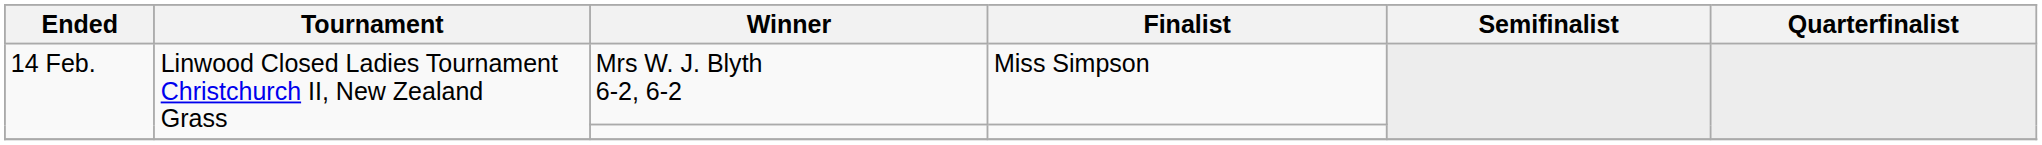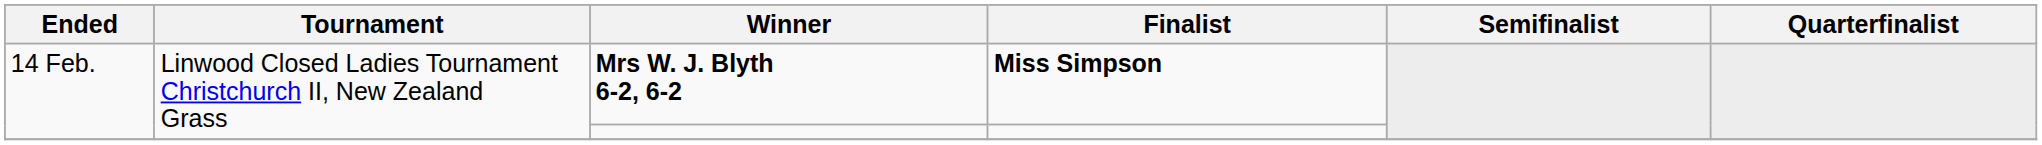(679, 77) normal -> (685, 77) bold
(1072, 64) normal -> (1078, 64) bold
